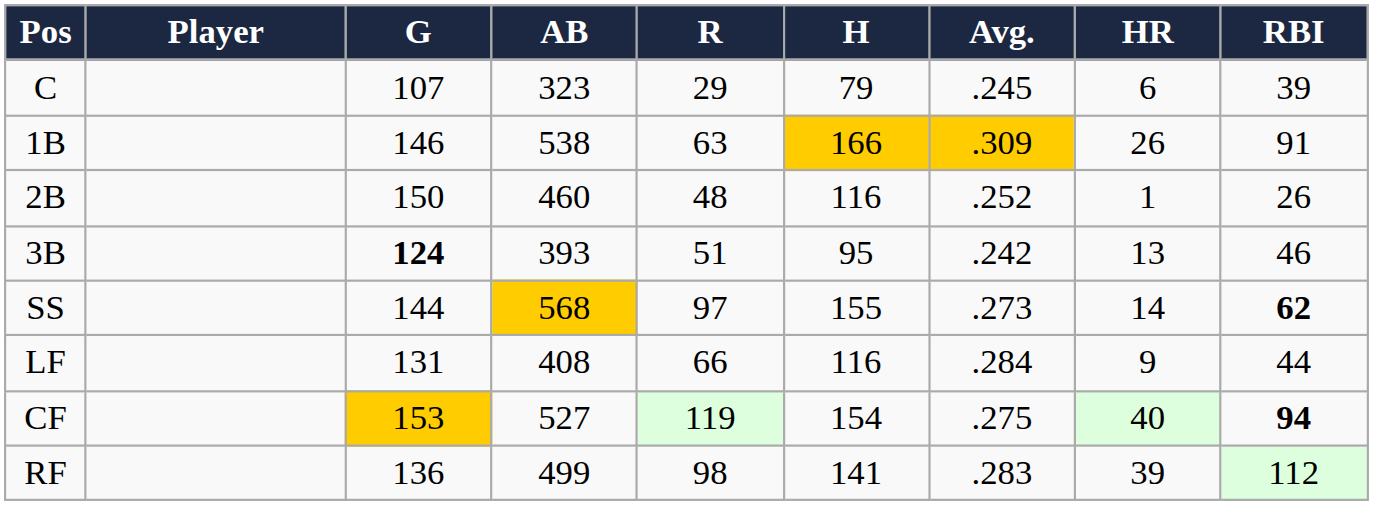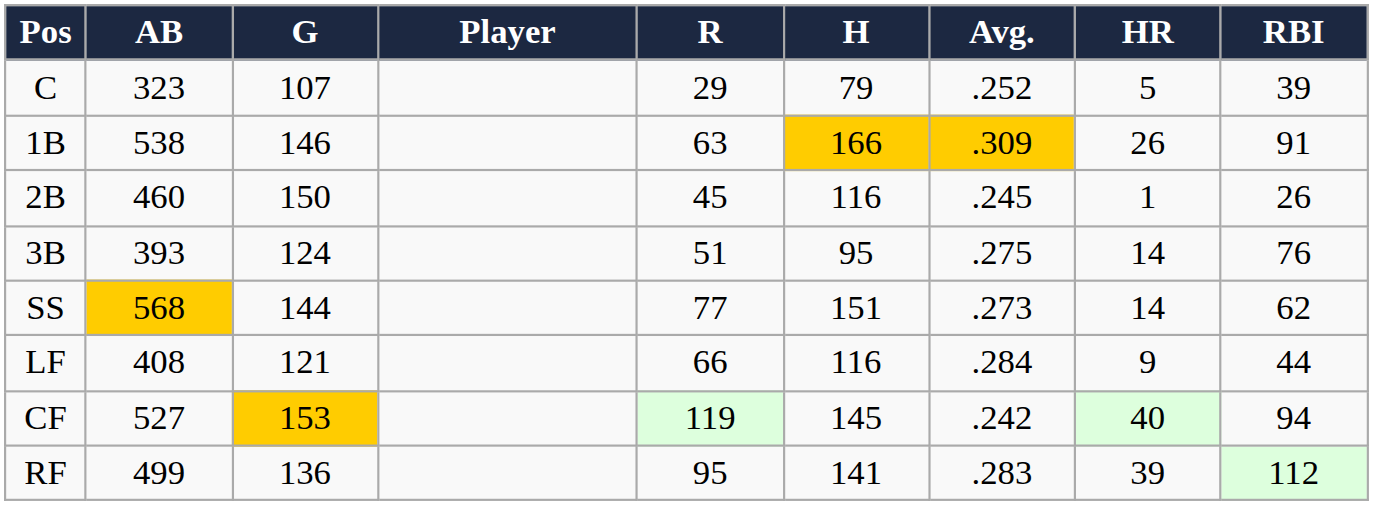columns swapped: (216, 32) <-> (564, 32)
(1002, 87) .245 -> (1002, 87) .252
(1148, 87) 6 -> (1148, 87) 5
(710, 197) 48 -> (710, 197) 45
(1002, 197) .252 -> (1002, 197) .245
(418, 252) bold -> (305, 252) normal
(1002, 252) .242 -> (1002, 252) .275
(1148, 252) 13 -> (1148, 252) 14
(1294, 252) 46 -> (1294, 252) 76
(710, 307) 97 -> (710, 307) 77
(856, 307) 155 -> (856, 307) 151
(1294, 307) bold -> (1294, 307) normal
(418, 362) 131 -> (305, 362) 121
(856, 417) 154 -> (856, 417) 145
(1002, 417) .275 -> (1002, 417) .242
(1294, 417) bold -> (1294, 417) normal
(710, 472) 98 -> (710, 472) 95
